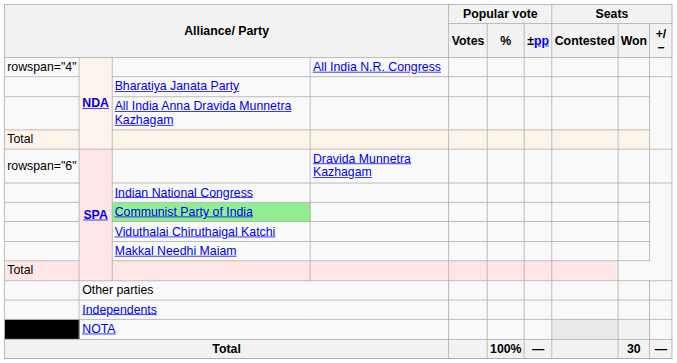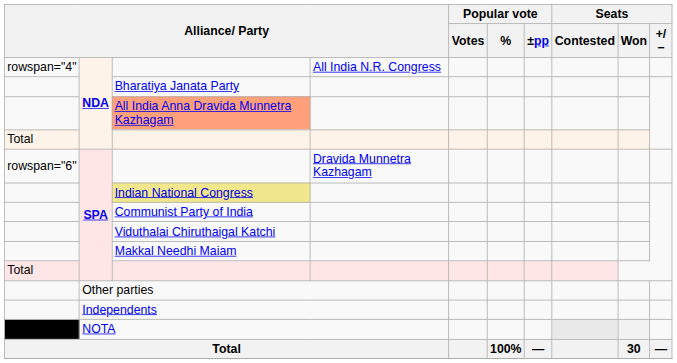(203, 113) no background -> (203, 113) lightsalmon background
(184, 192) no background -> (184, 192) khaki background
(184, 212) lightgreen background -> (184, 212) no background
